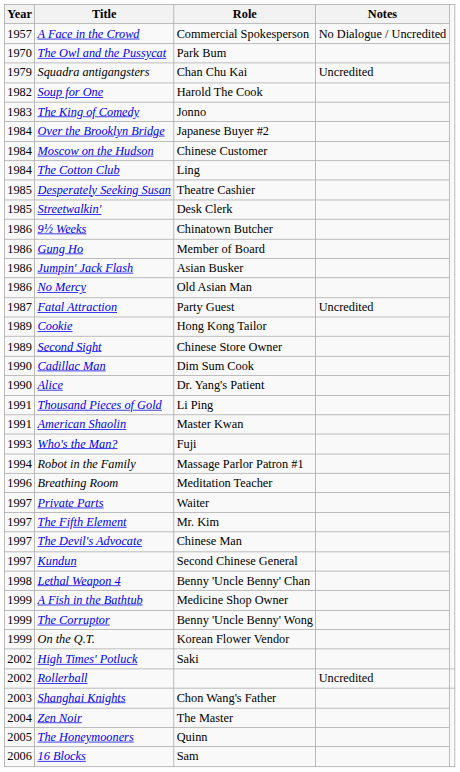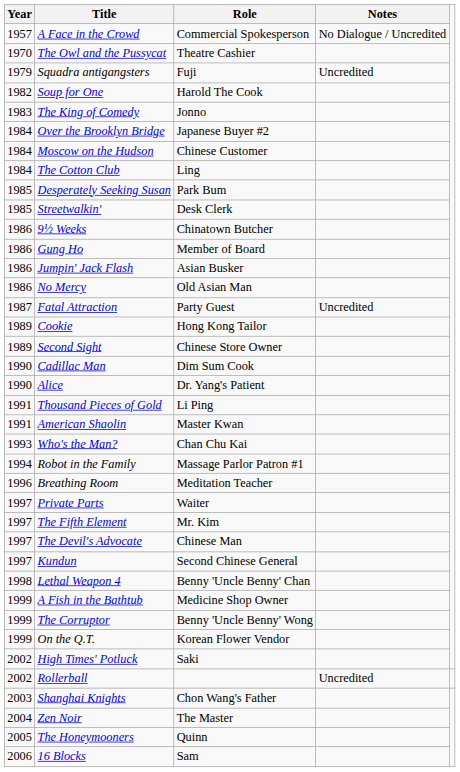(201, 53) Park Bum -> (216, 53) Theatre Cashier
(212, 72) Chan Chu Kai -> (187, 72) Fuji
(216, 190) Theatre Cashier -> (201, 190) Park Bum
(187, 444) Fuji -> (212, 444) Chan Chu Kai
